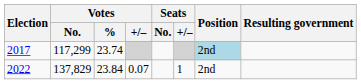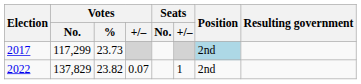(110, 50) 23.74 -> (110, 50) 23.73
(110, 69) 23.84 -> (110, 69) 23.82
